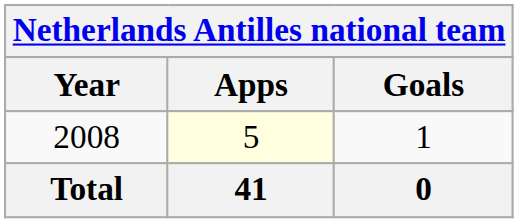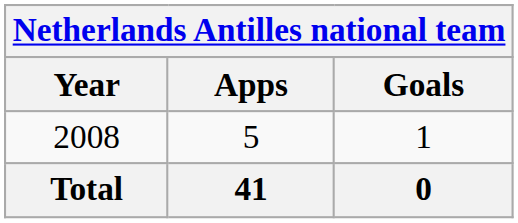(251, 136) lightyellow background -> (251, 136) no background
